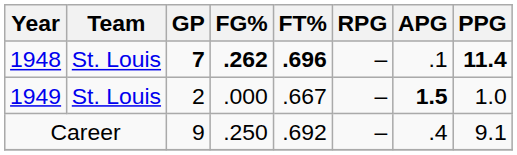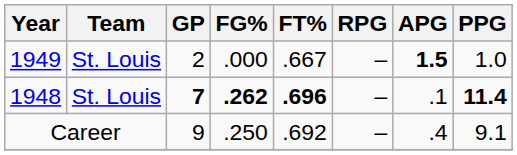rows swapped: (36, 59) <-> (36, 96)
